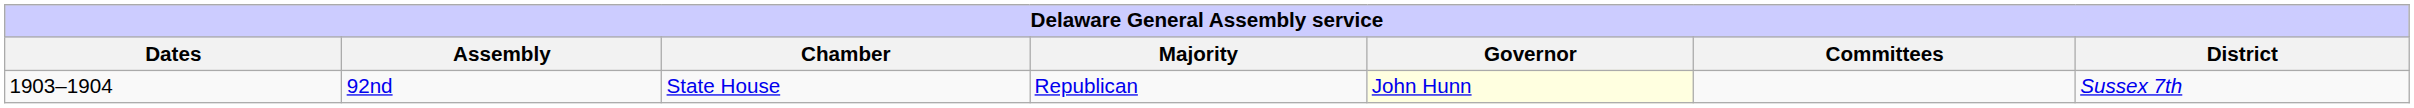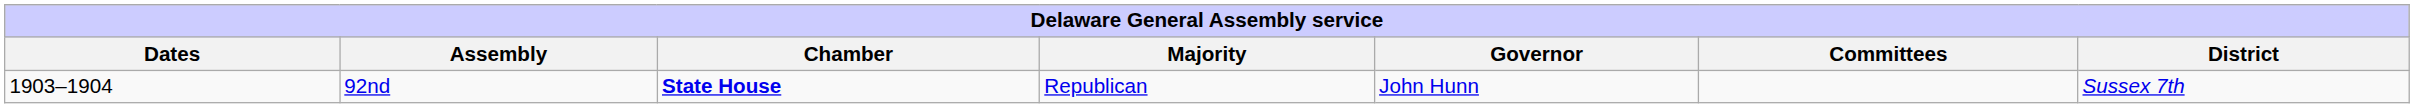(723, 86) normal -> (722, 86) bold
(1422, 86) lightyellow background -> (1429, 86) no background
